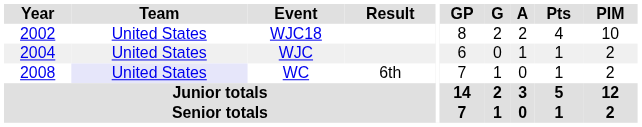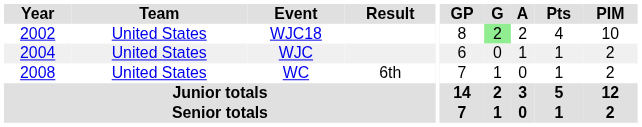(497, 33) no background -> (497, 33) lightgreen background
(159, 73) lavender background -> (159, 73) no background
